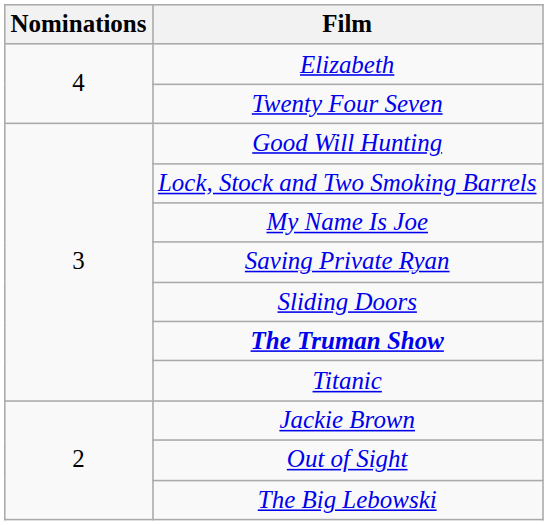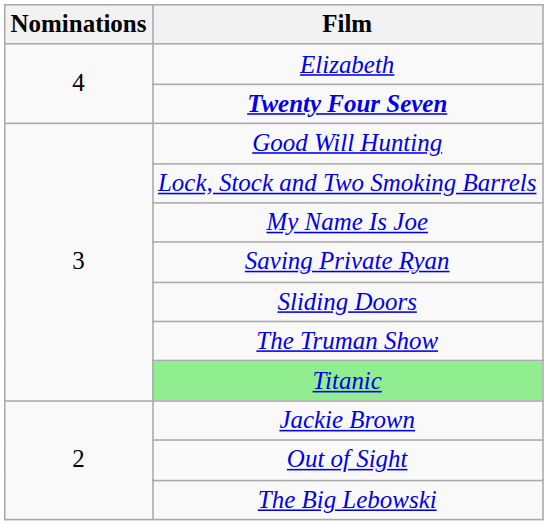(347, 103) normal -> (347, 103) bold
(347, 340) bold -> (347, 340) normal
(347, 380) no background -> (347, 380) lightgreen background
